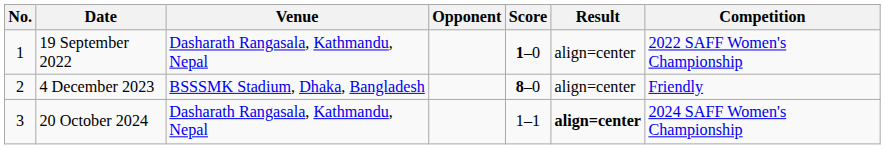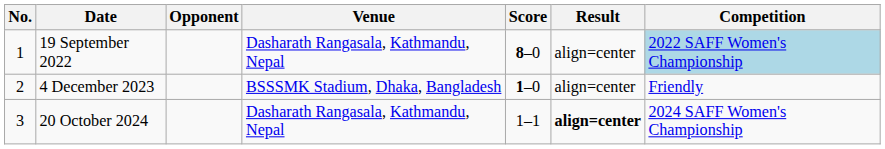columns swapped: (297, 17) <-> (467, 17)
(528, 52) 1–0 -> (528, 52) 8–0
(717, 52) no background -> (717, 52) lightblue background
(528, 86) 8–0 -> (528, 86) 1–0
